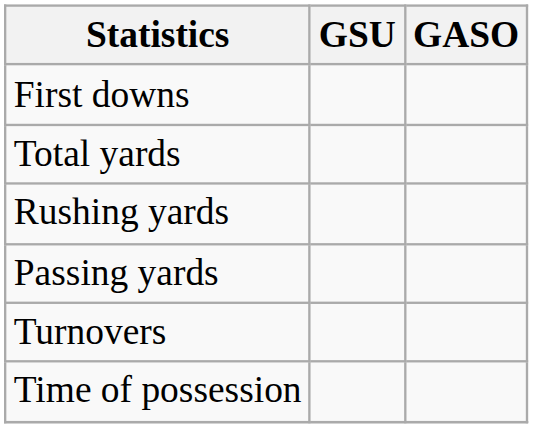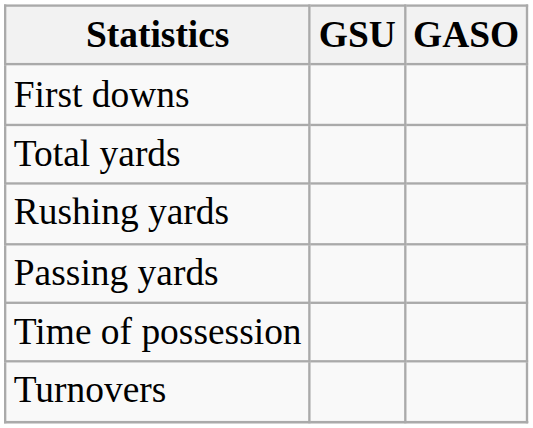rows swapped: (90, 331) <-> (158, 390)
